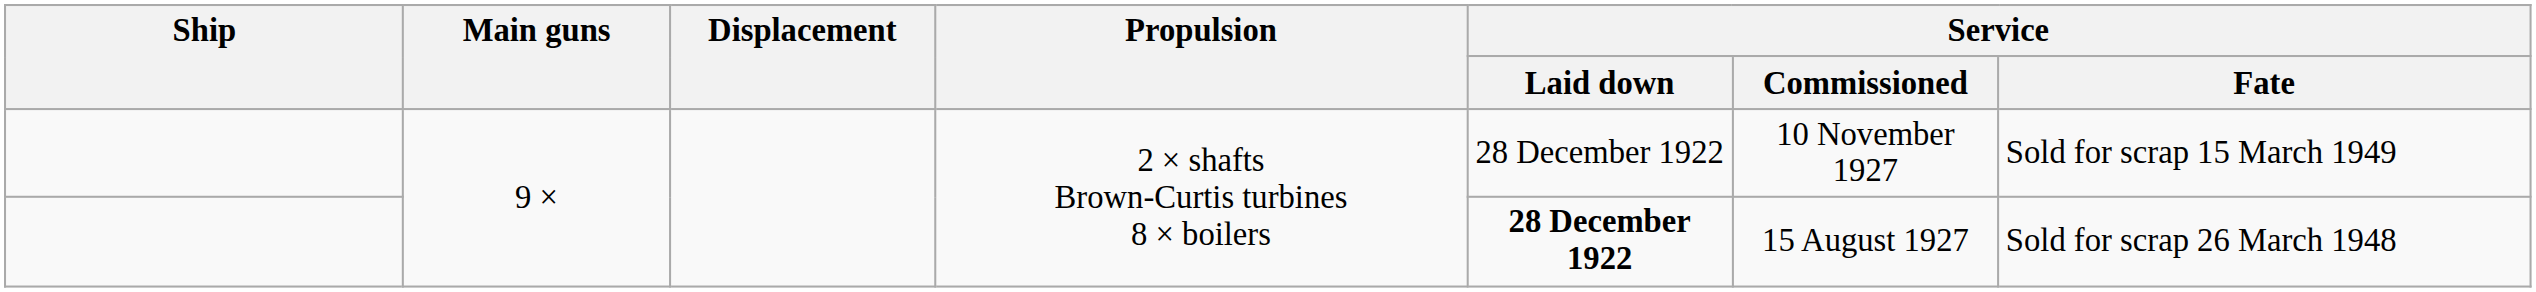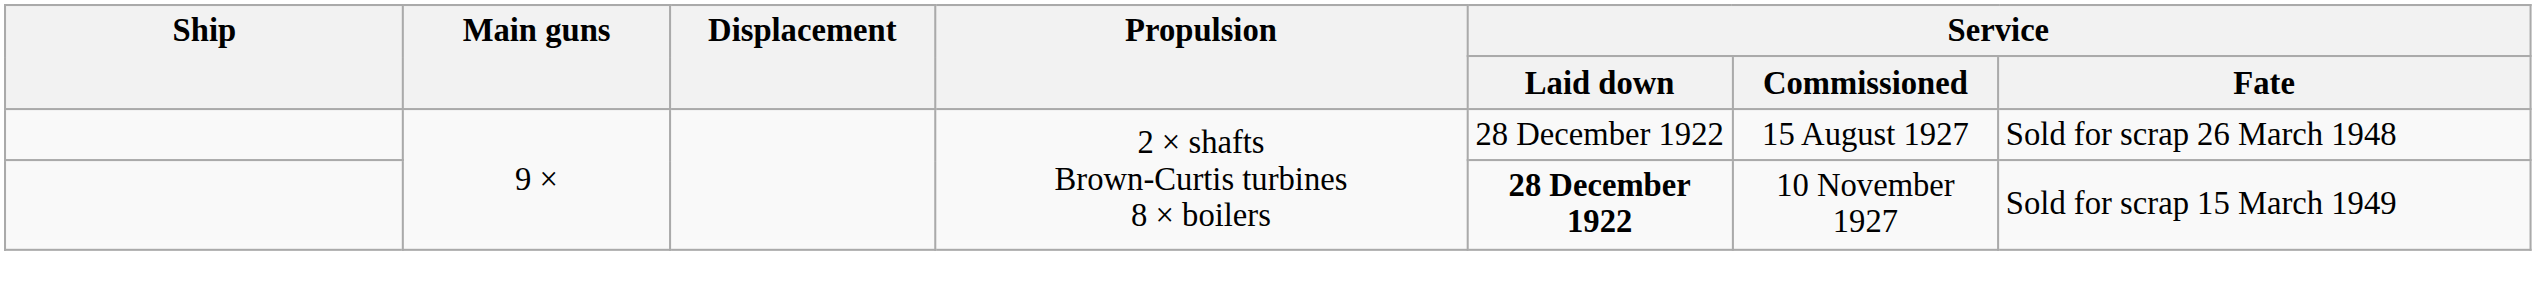(1865, 152) 10 November 1927 -> (1865, 133) 15 August 1927
(2201, 152) Sold for scrap 15 March 1949 -> (2201, 133) Sold for scrap 26 March 1948
(1865, 240) 15 August 1927 -> (1865, 204) 10 November 1927
(2201, 240) Sold for scrap 26 March 1948 -> (2201, 204) Sold for scrap 15 March 1949
